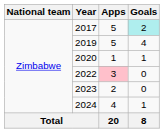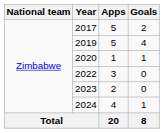(144, 27) paleturquoise background -> (144, 27) no background
(113, 74) pink background -> (113, 74) no background
